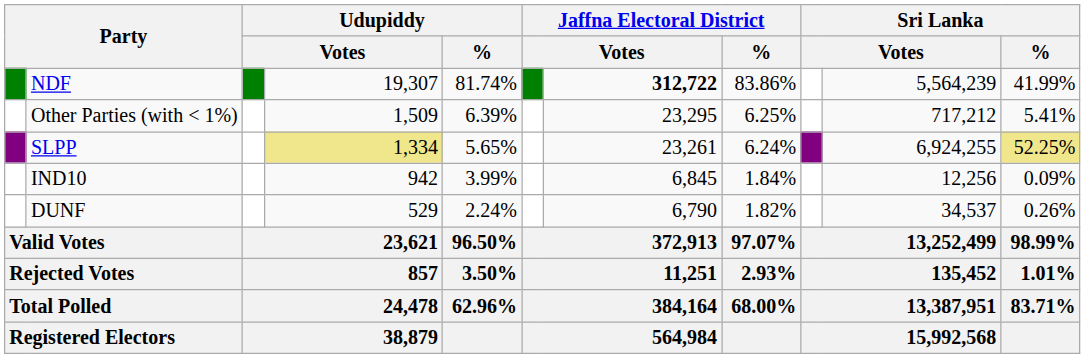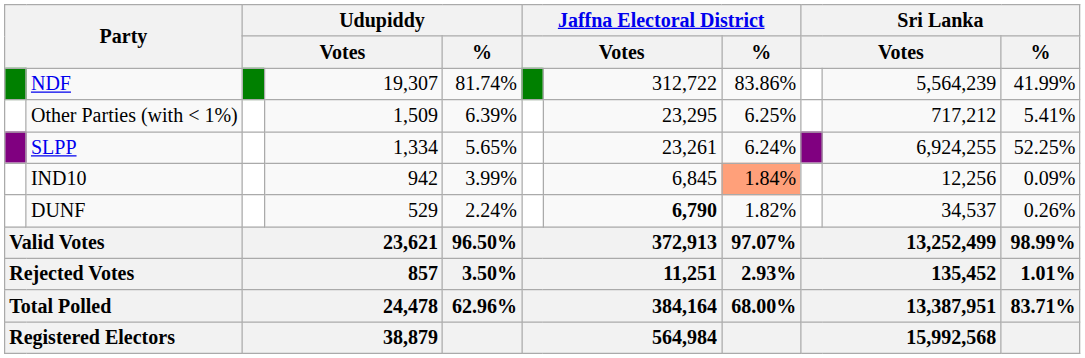(685, 83) bold -> (685, 83) normal
(415, 147) khaki background -> (415, 147) no background
(1045, 147) khaki background -> (1045, 147) no background
(770, 178) no background -> (770, 178) lightsalmon background
(695, 210) normal -> (695, 210) bold
